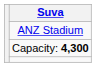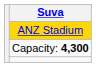(50, 30) no background -> (50, 30) gold background
